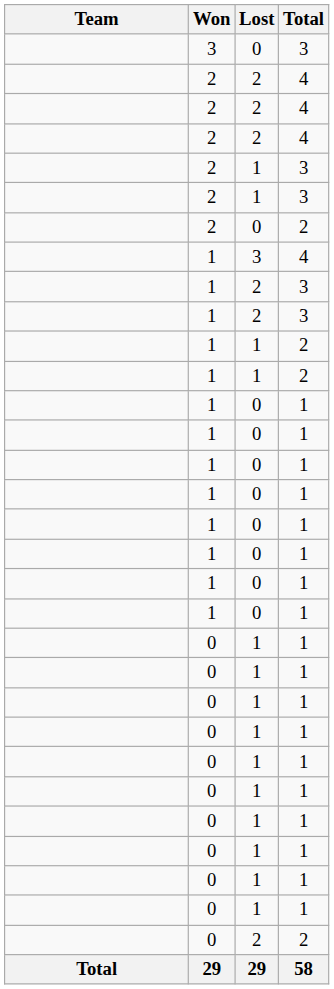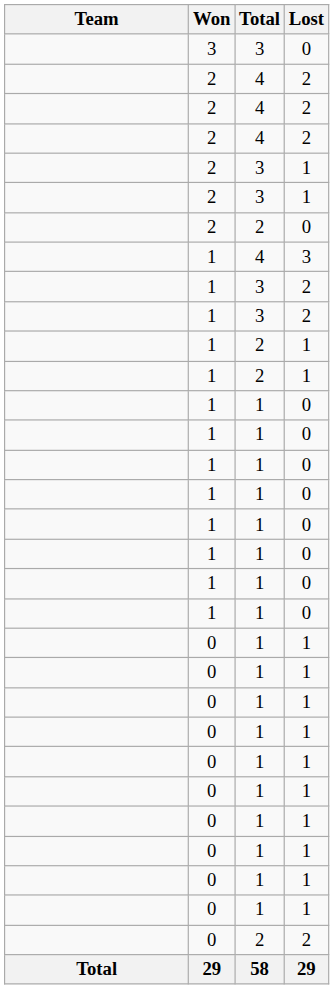columns swapped: (257, 19) <-> (304, 19)
